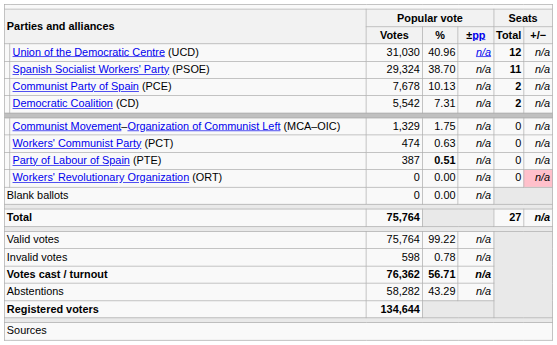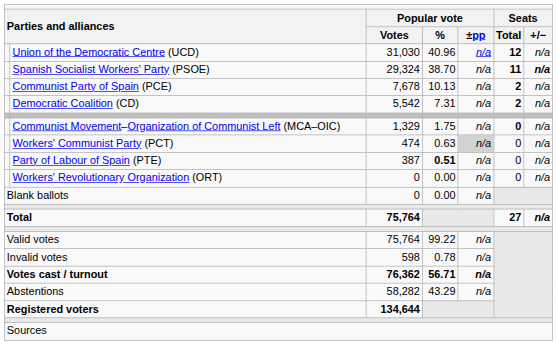(543, 69) normal -> (542, 69) bold
(518, 126) normal -> (518, 126) bold
(484, 143) no background -> (484, 143) lightgrey background
(543, 178) pink background -> (543, 178) no background
